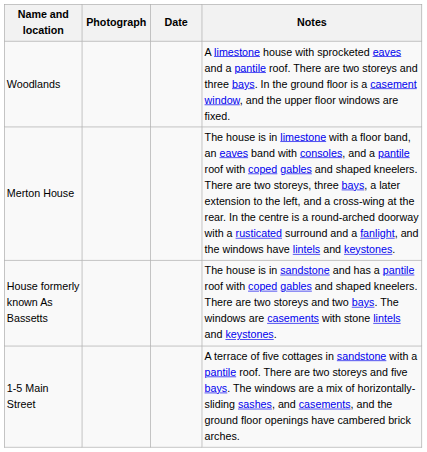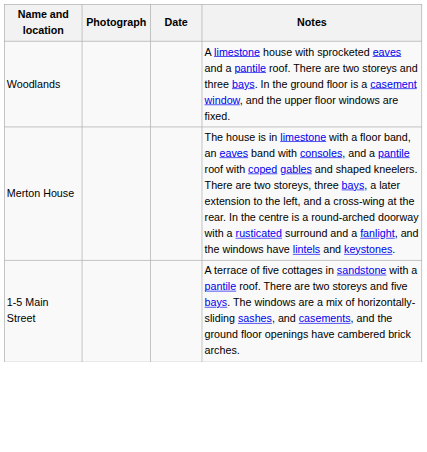- row: (43, 303)
